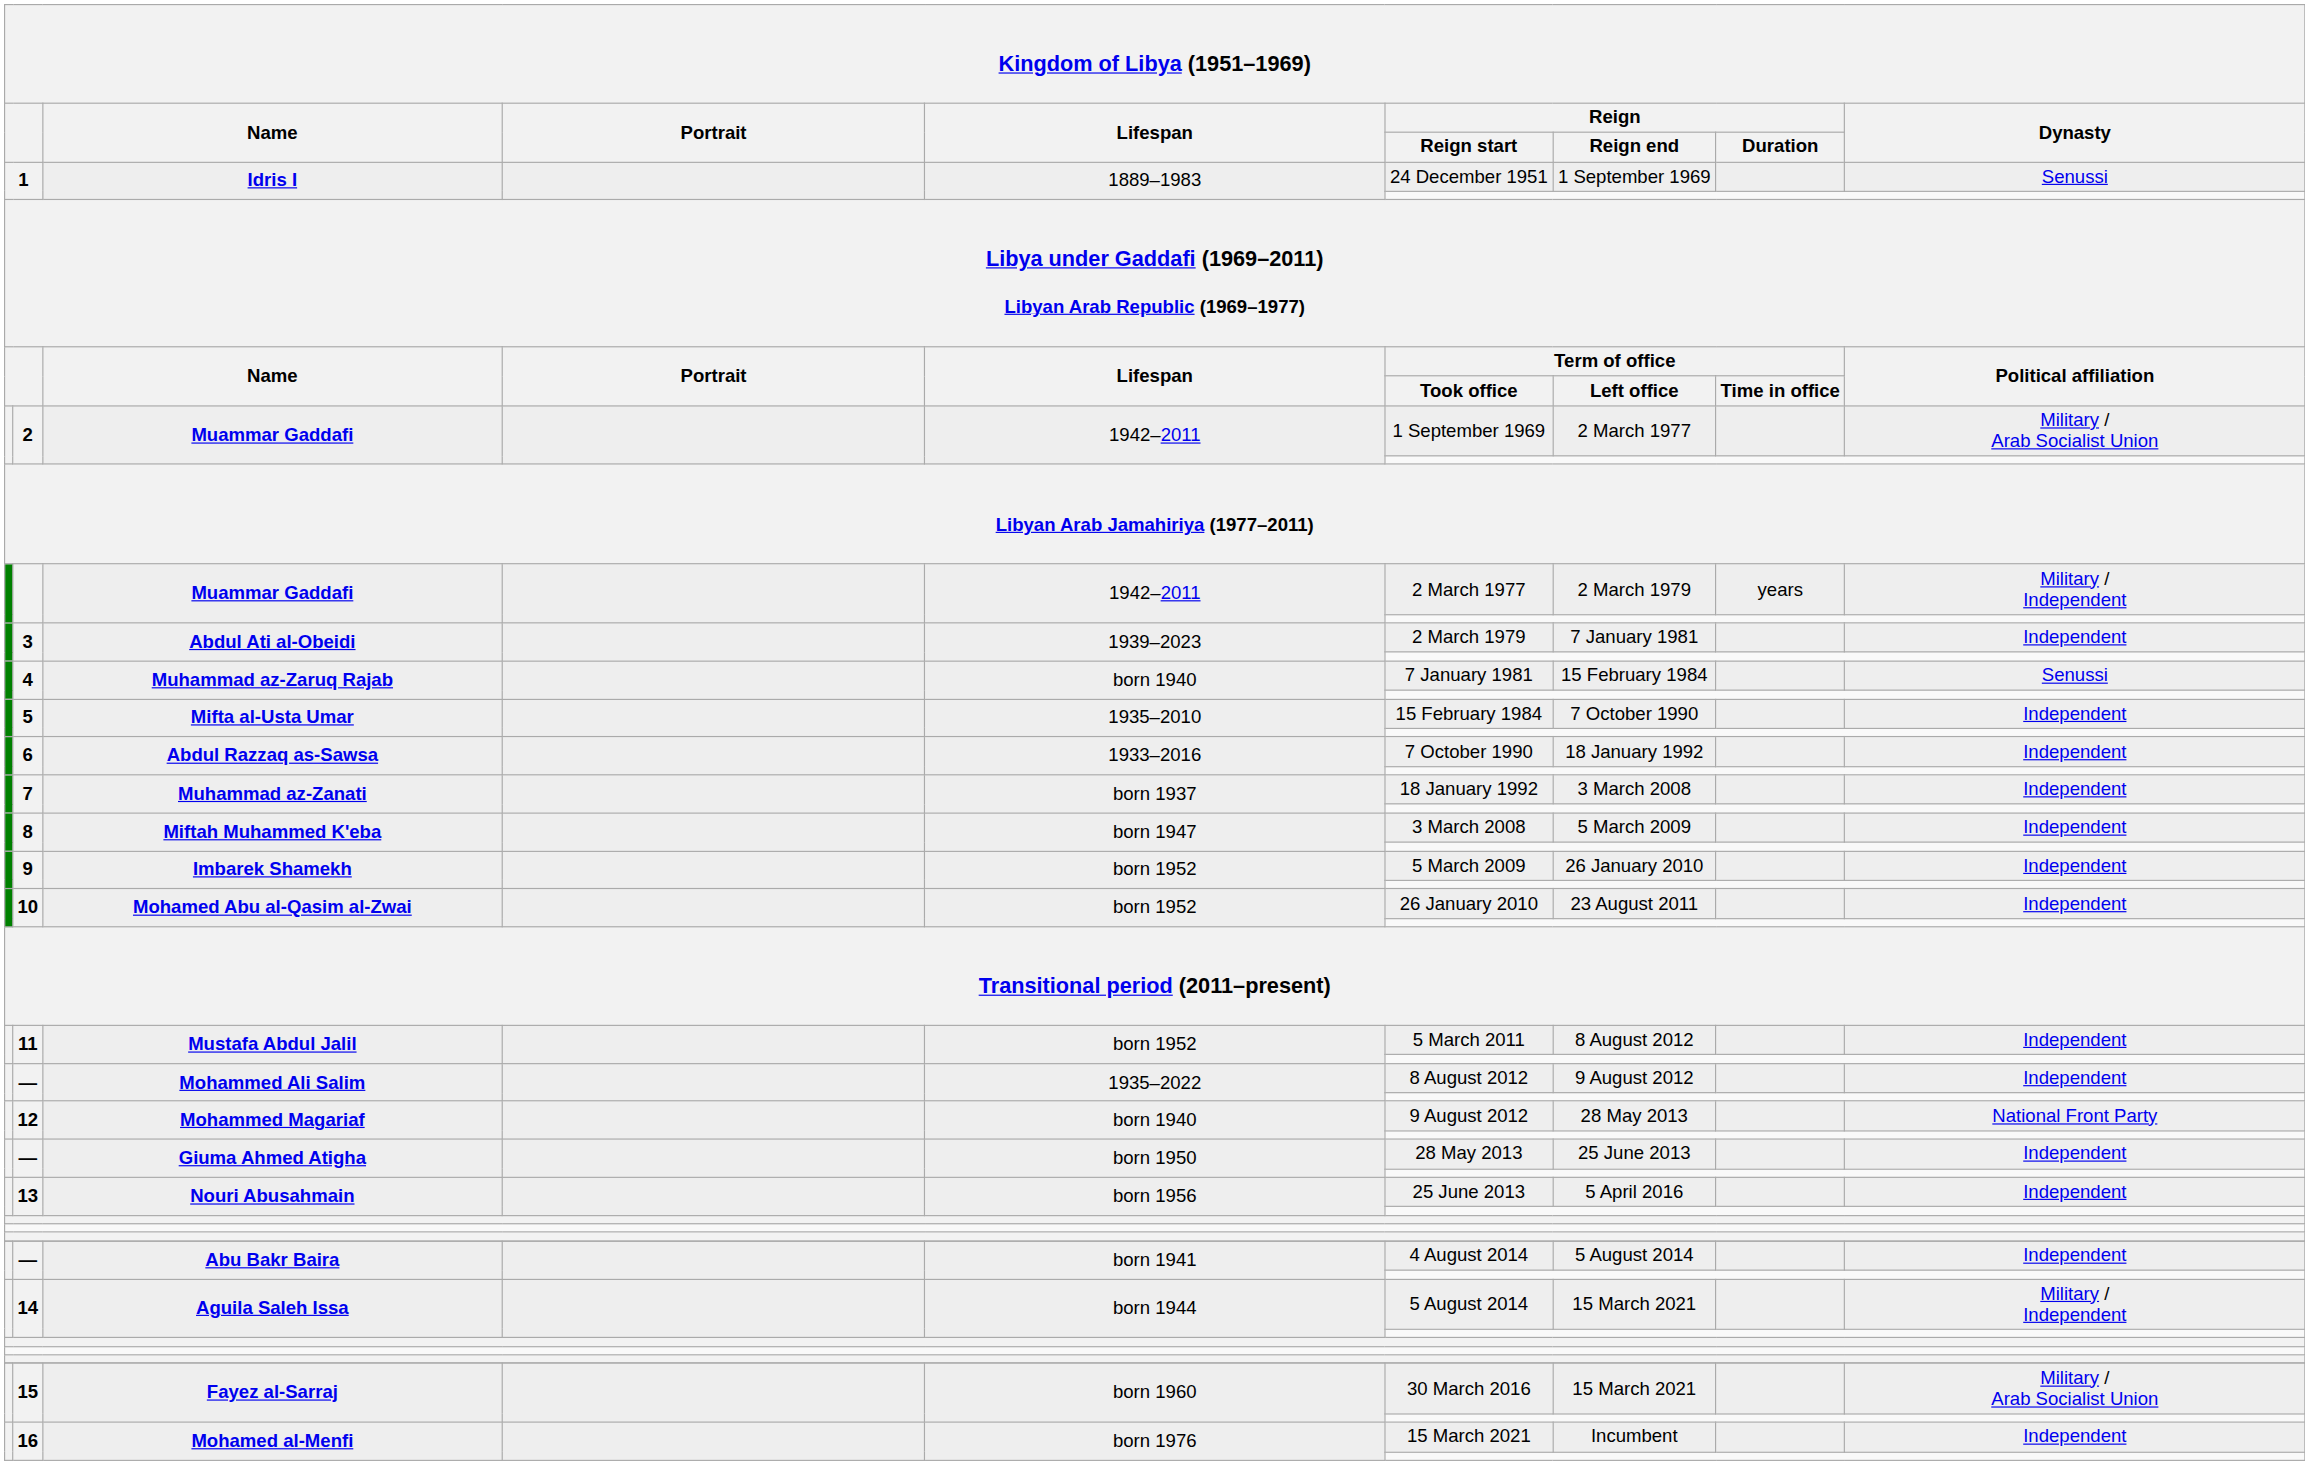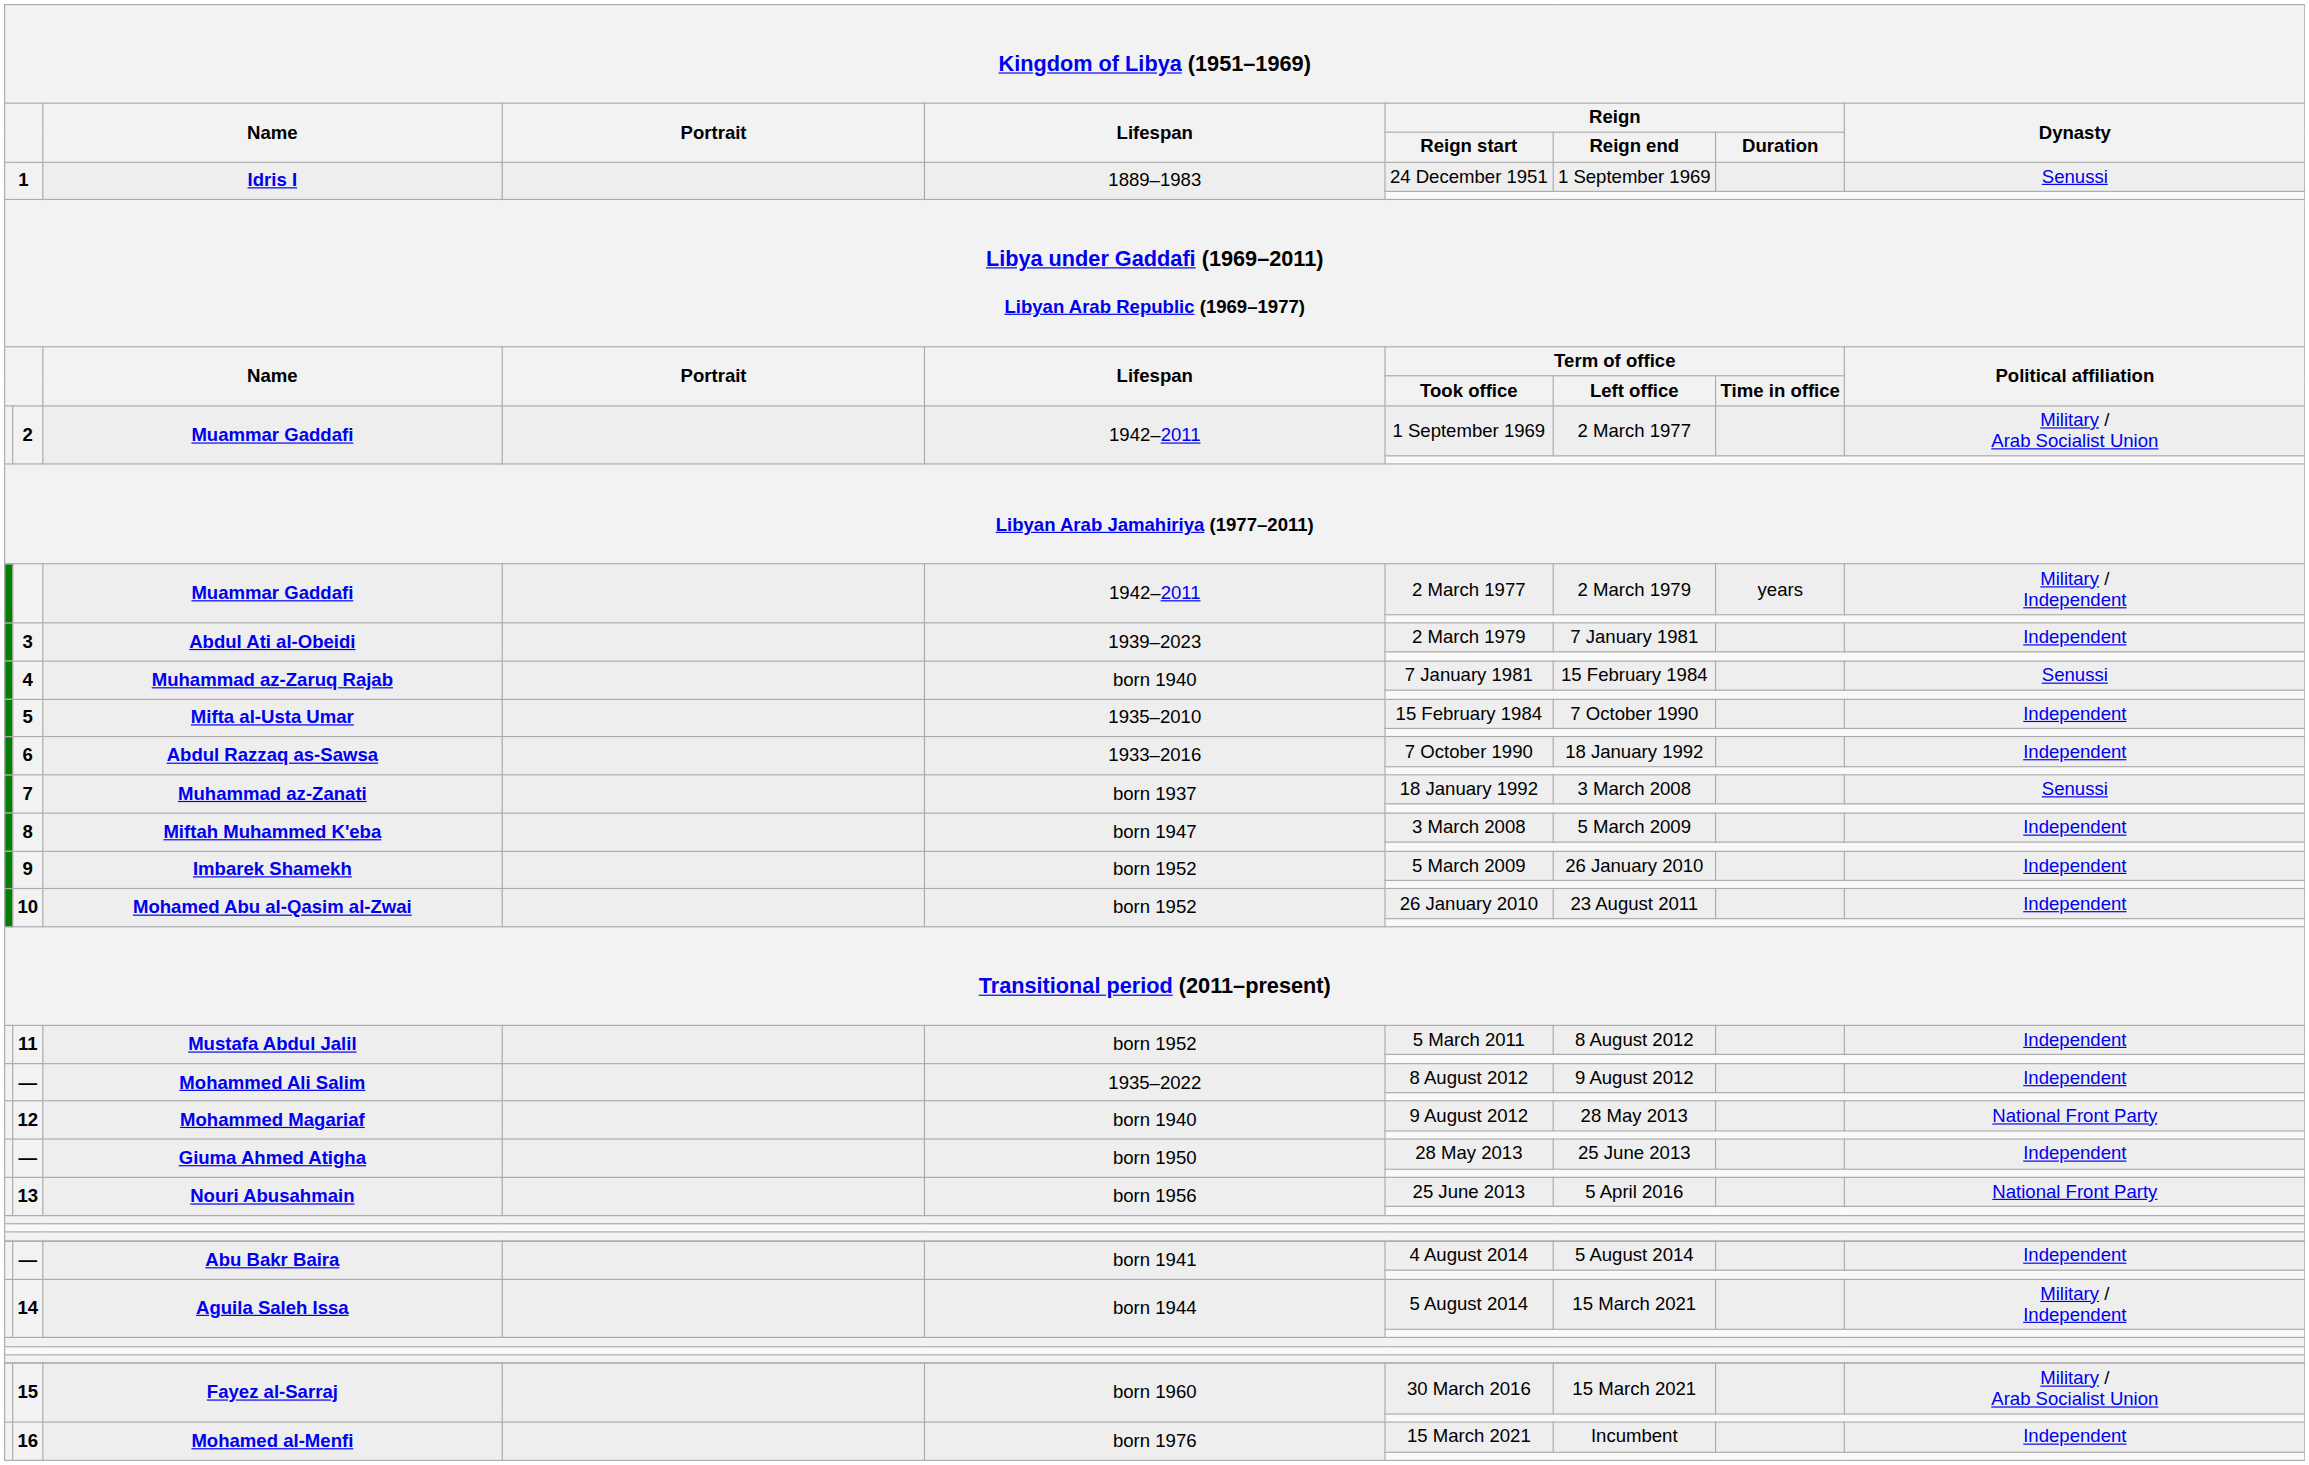(2075, 789) Independent -> (2075, 789) Senussi
(2075, 1191) Independent -> (2075, 1191) National Front Party
